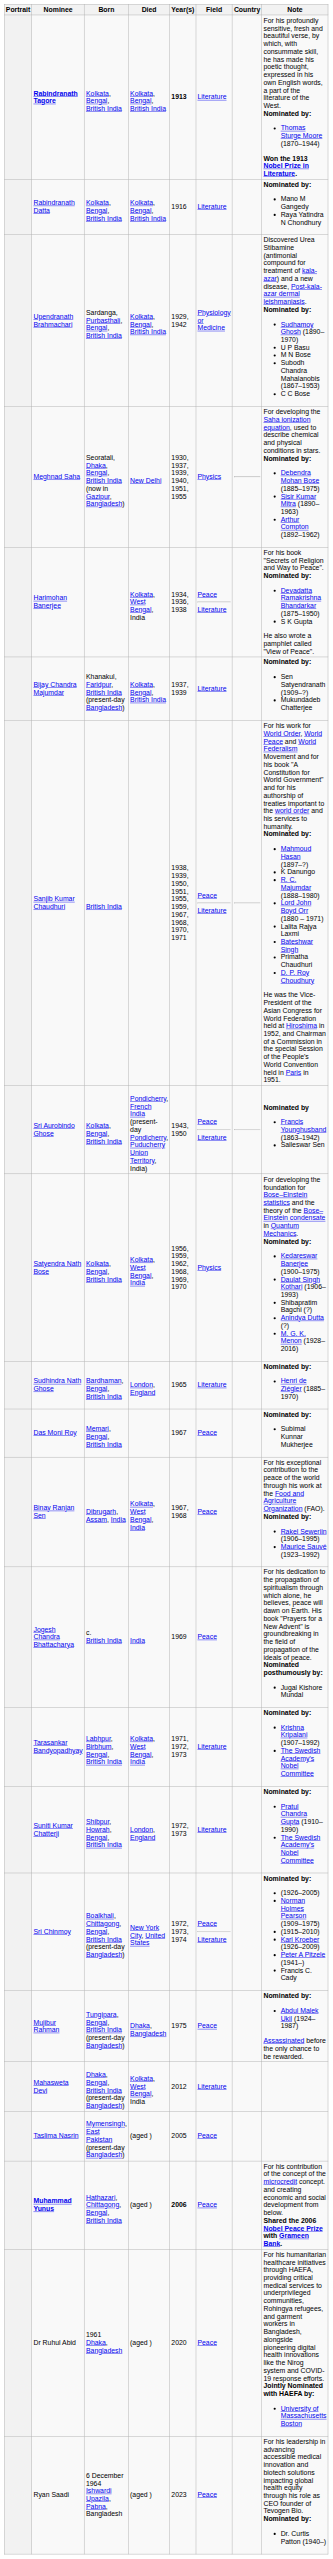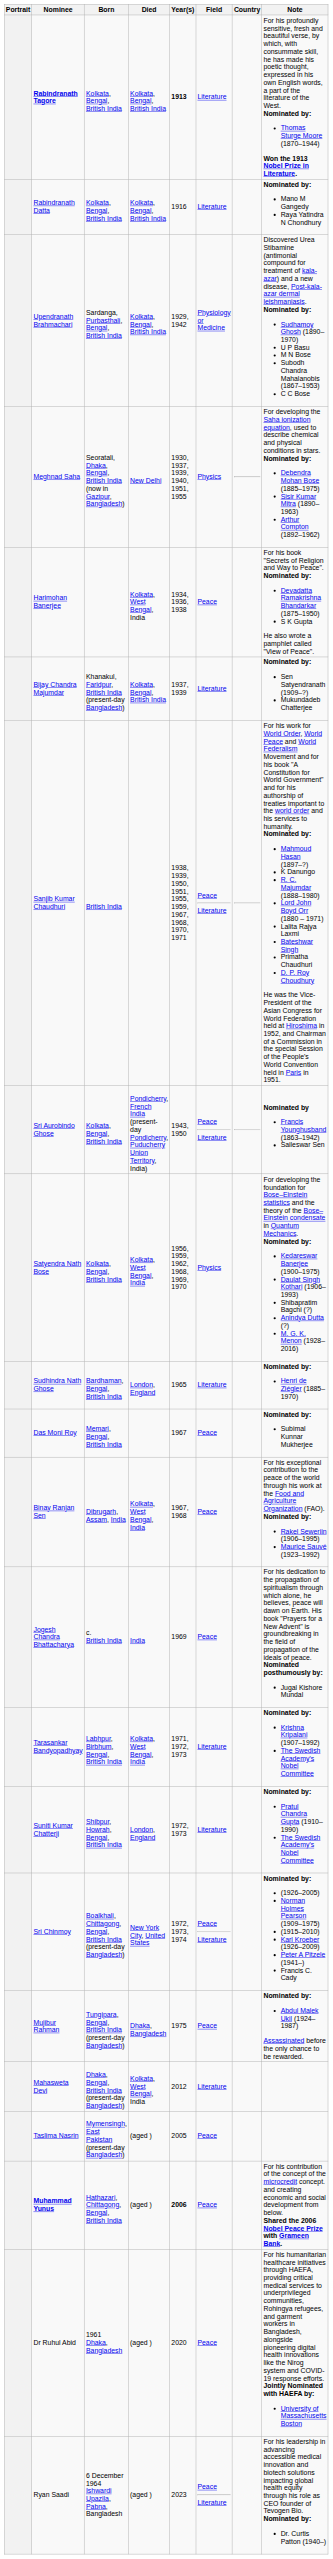(214, 602) Peace Literature -> (207, 602) Peace
(207, 2495) Peace -> (214, 2495) Peace Literature
